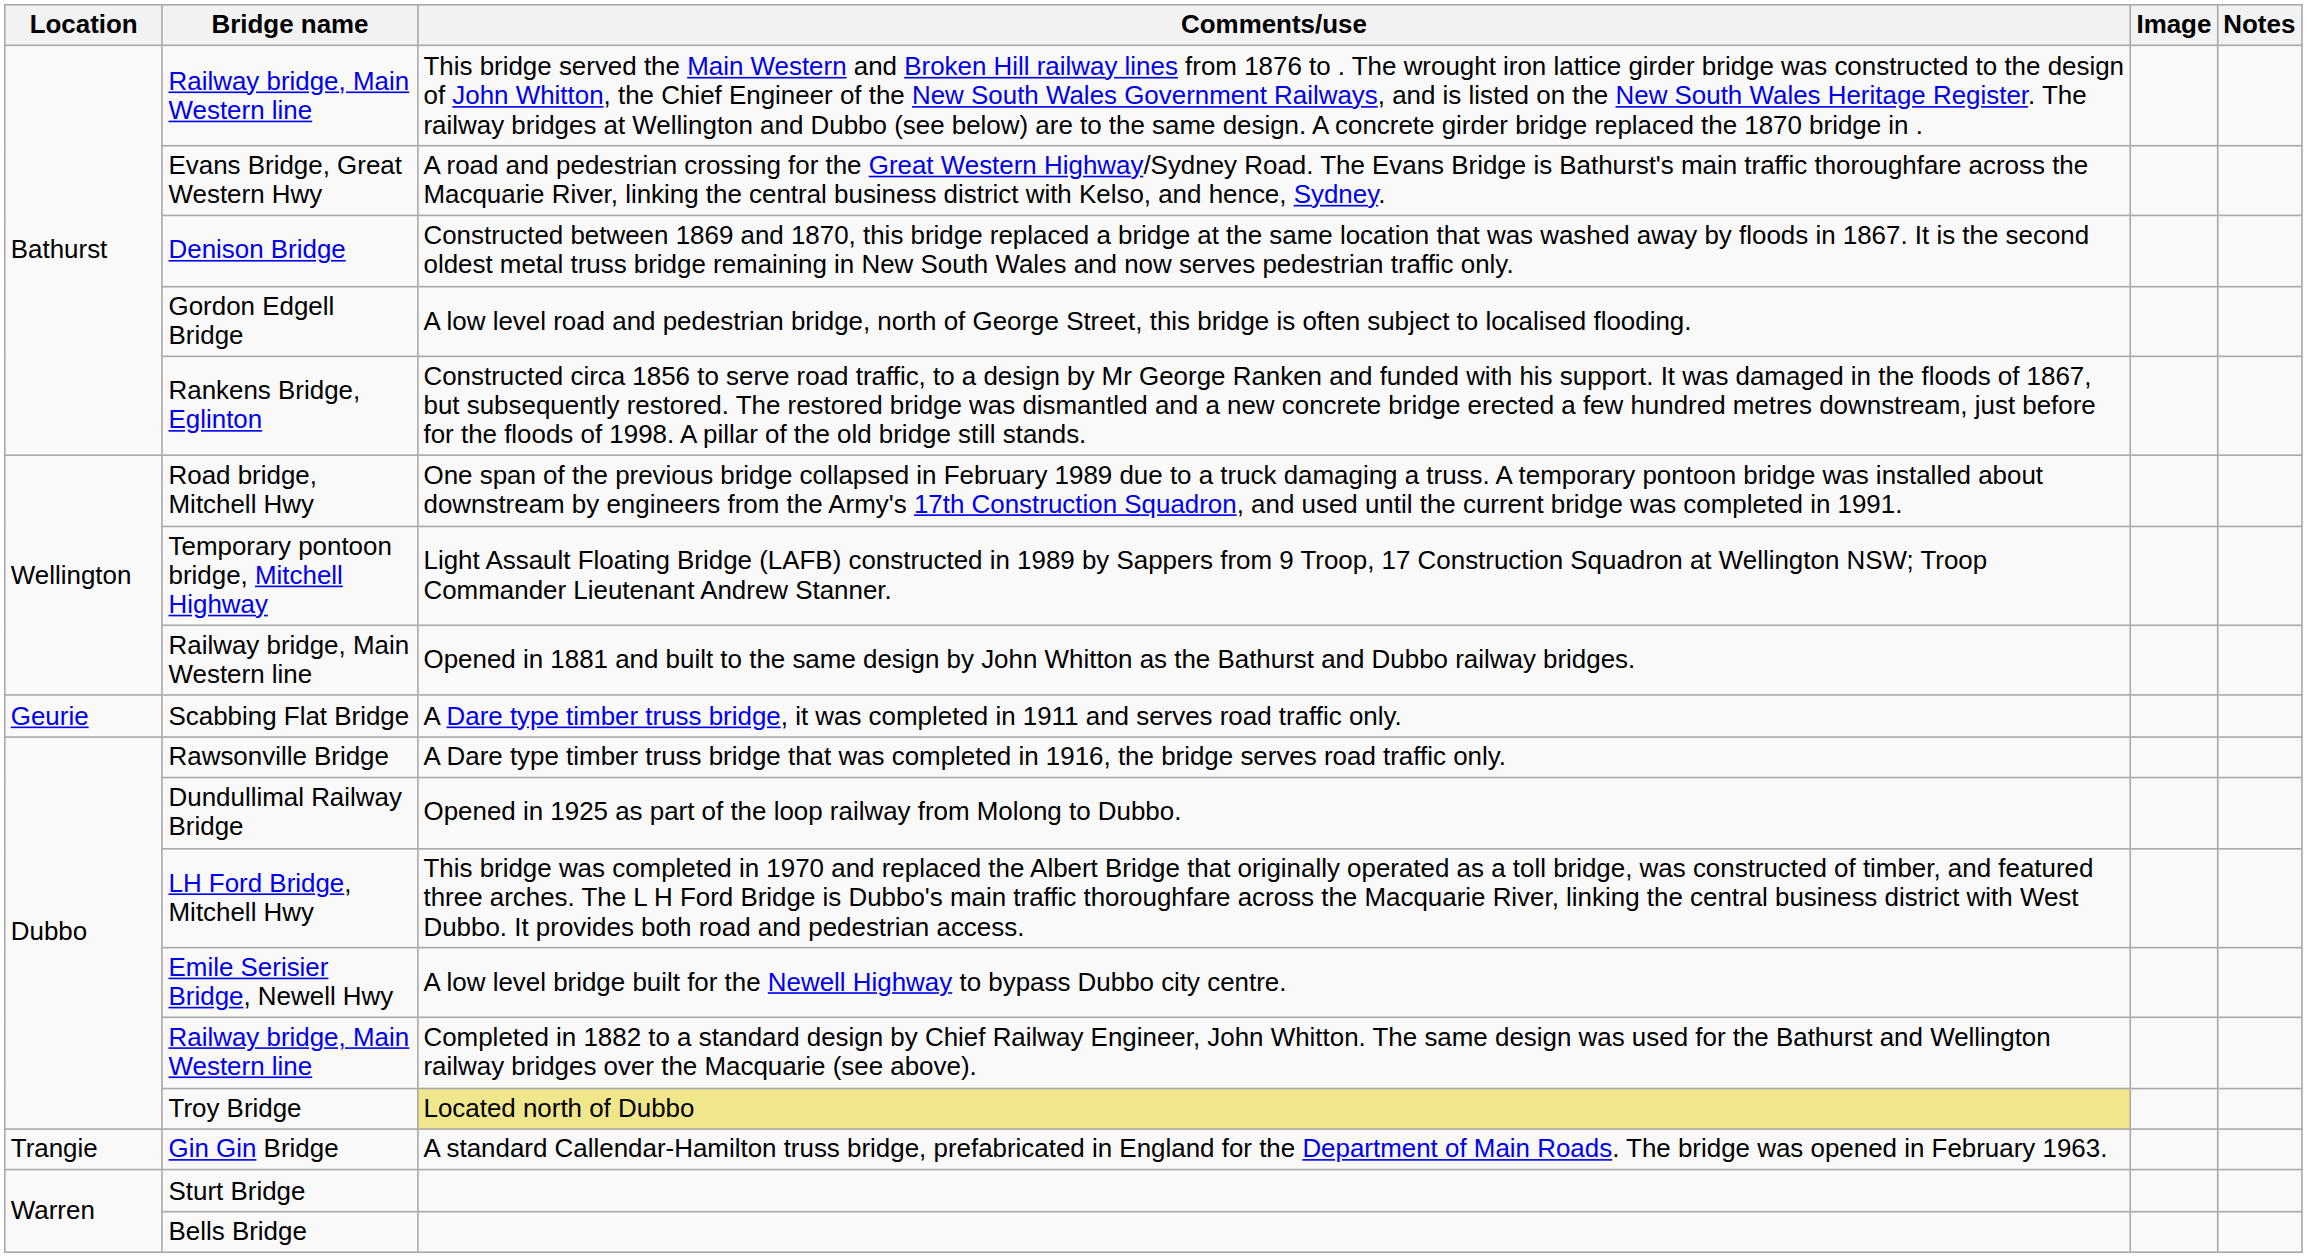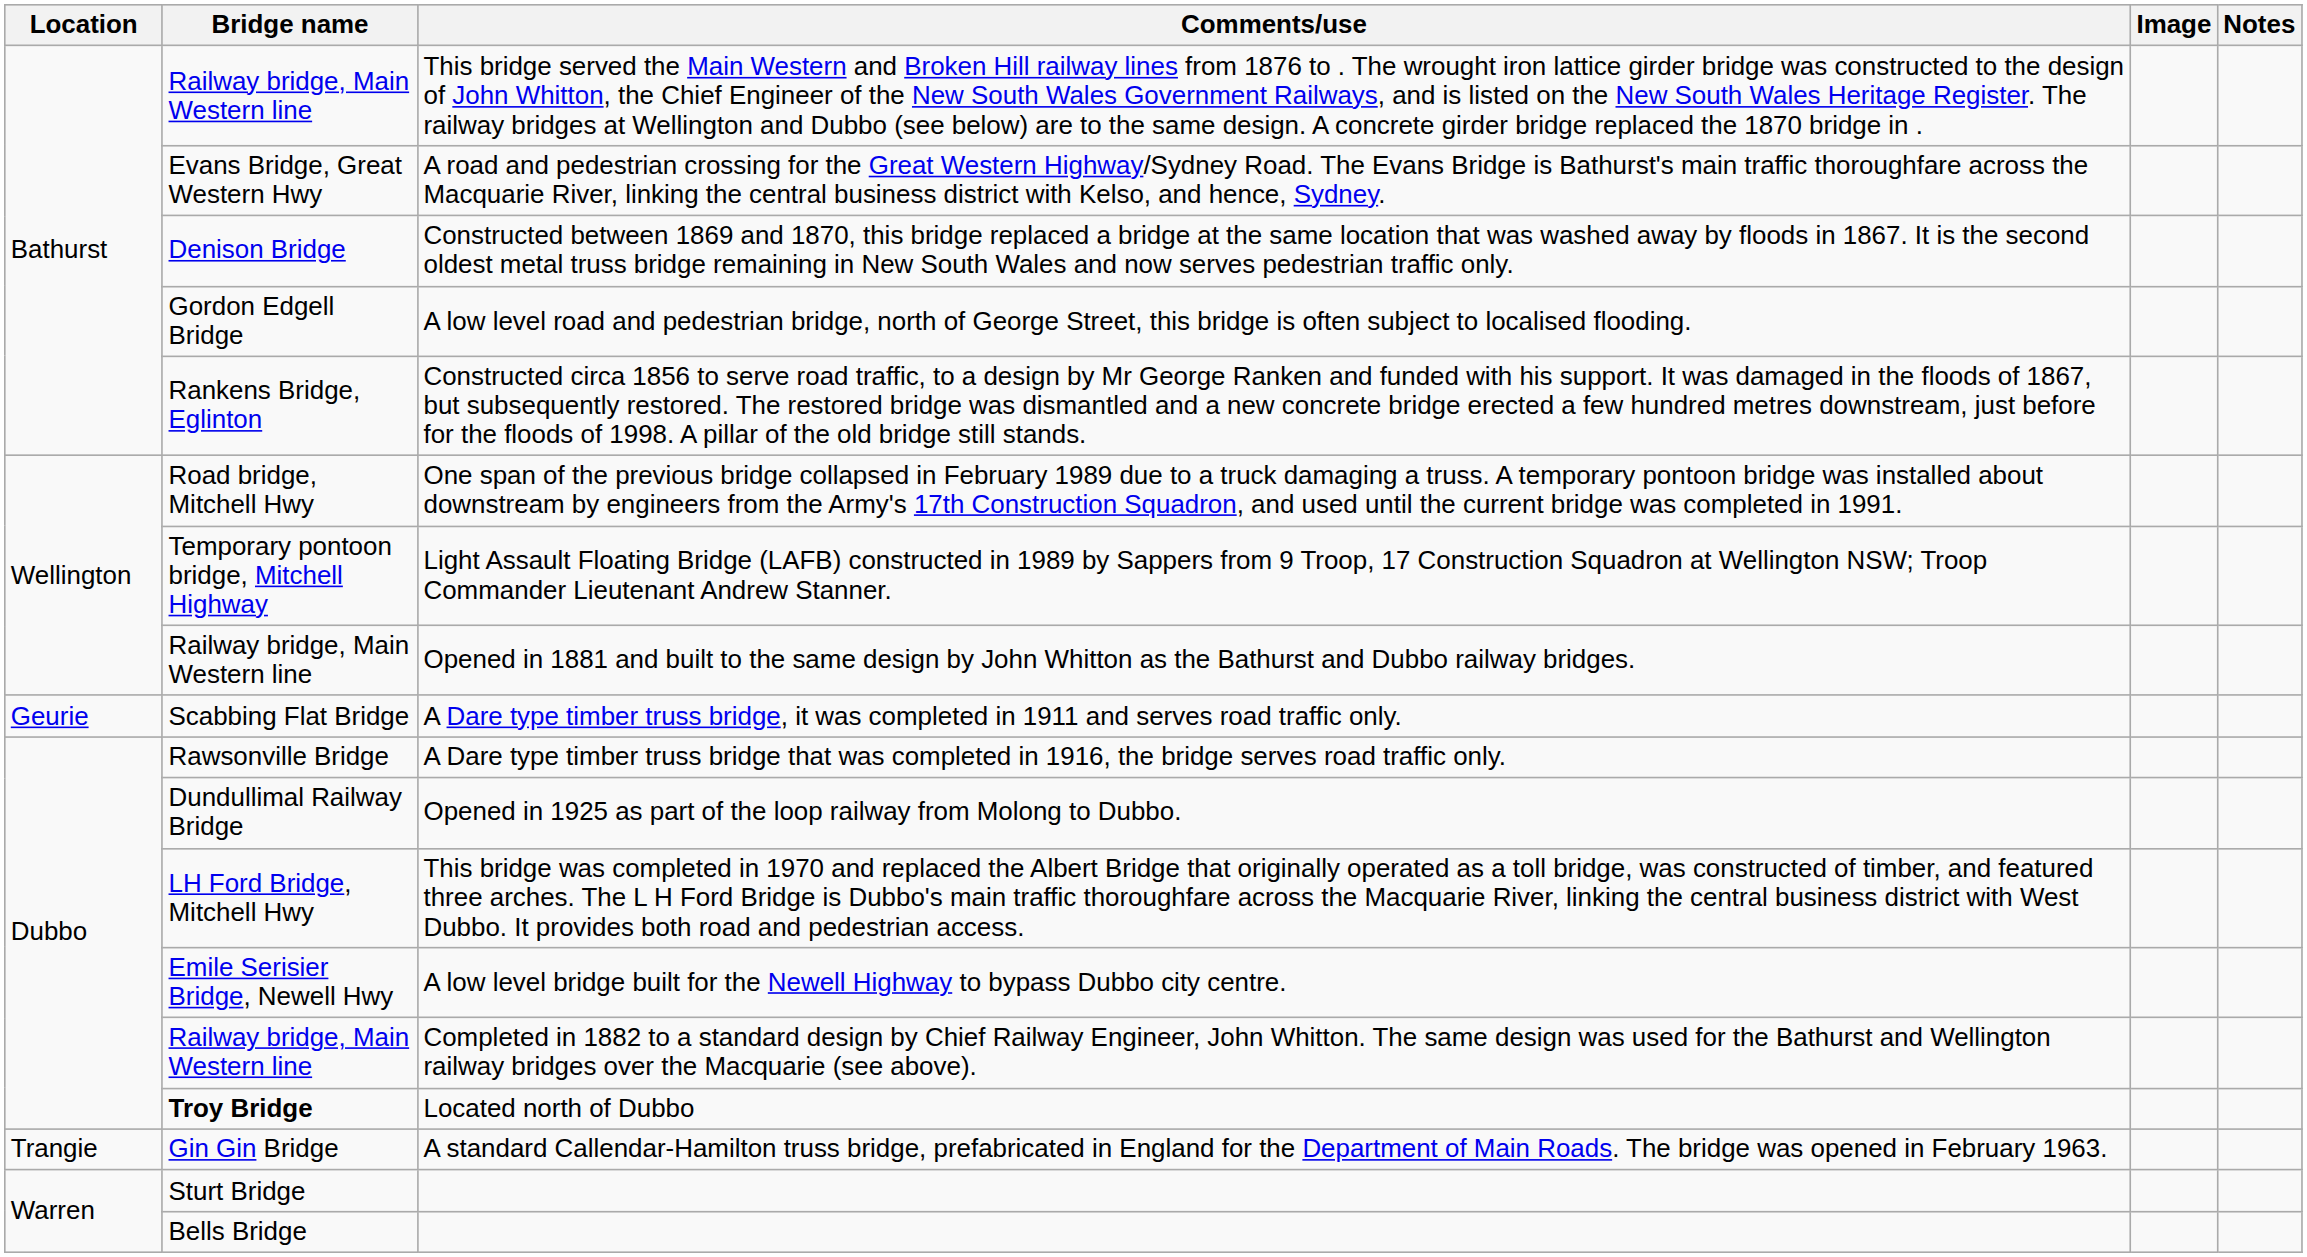(235, 1108) normal -> (241, 1108) bold
(559, 1108) khaki background -> (559, 1108) no background
